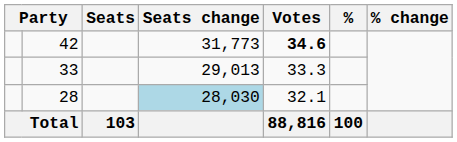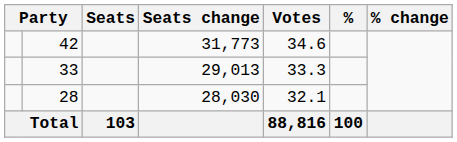(306, 44) bold -> (306, 44) normal
(230, 97) lightblue background -> (230, 97) no background
